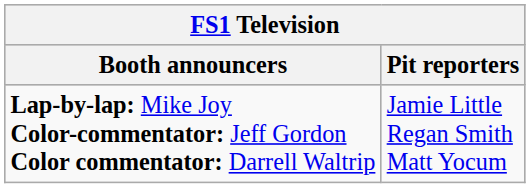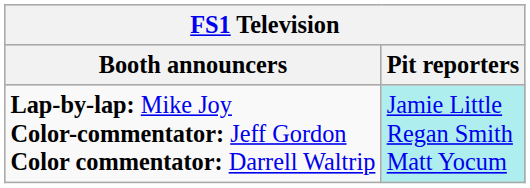(450, 133) no background -> (450, 133) paleturquoise background
